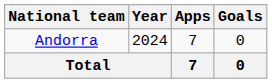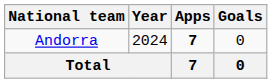(193, 41) normal -> (193, 41) bold
